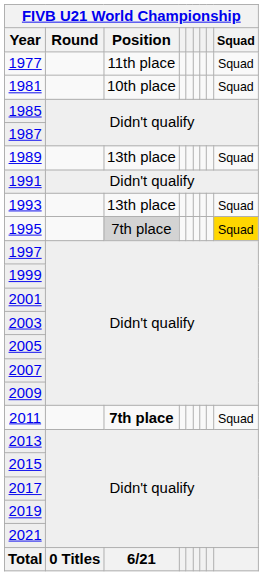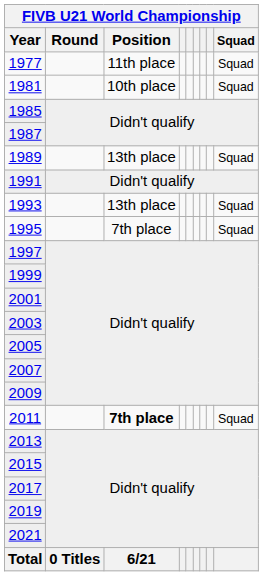(141, 228) lightgrey background -> (141, 228) no background
(236, 229) gold background -> (236, 229) no background
